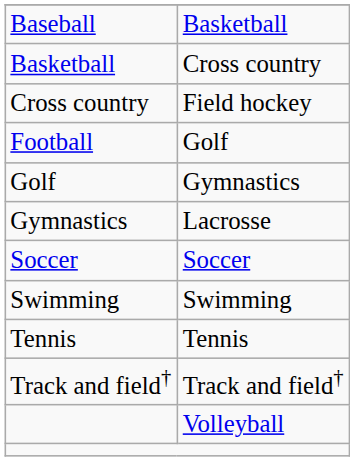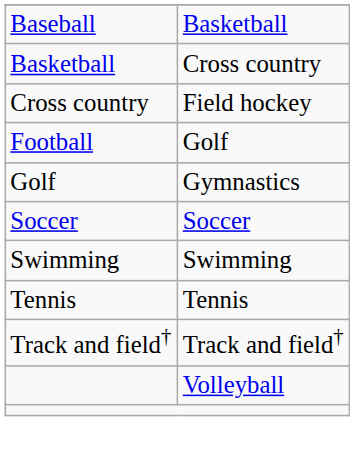- row: (227, 220)
